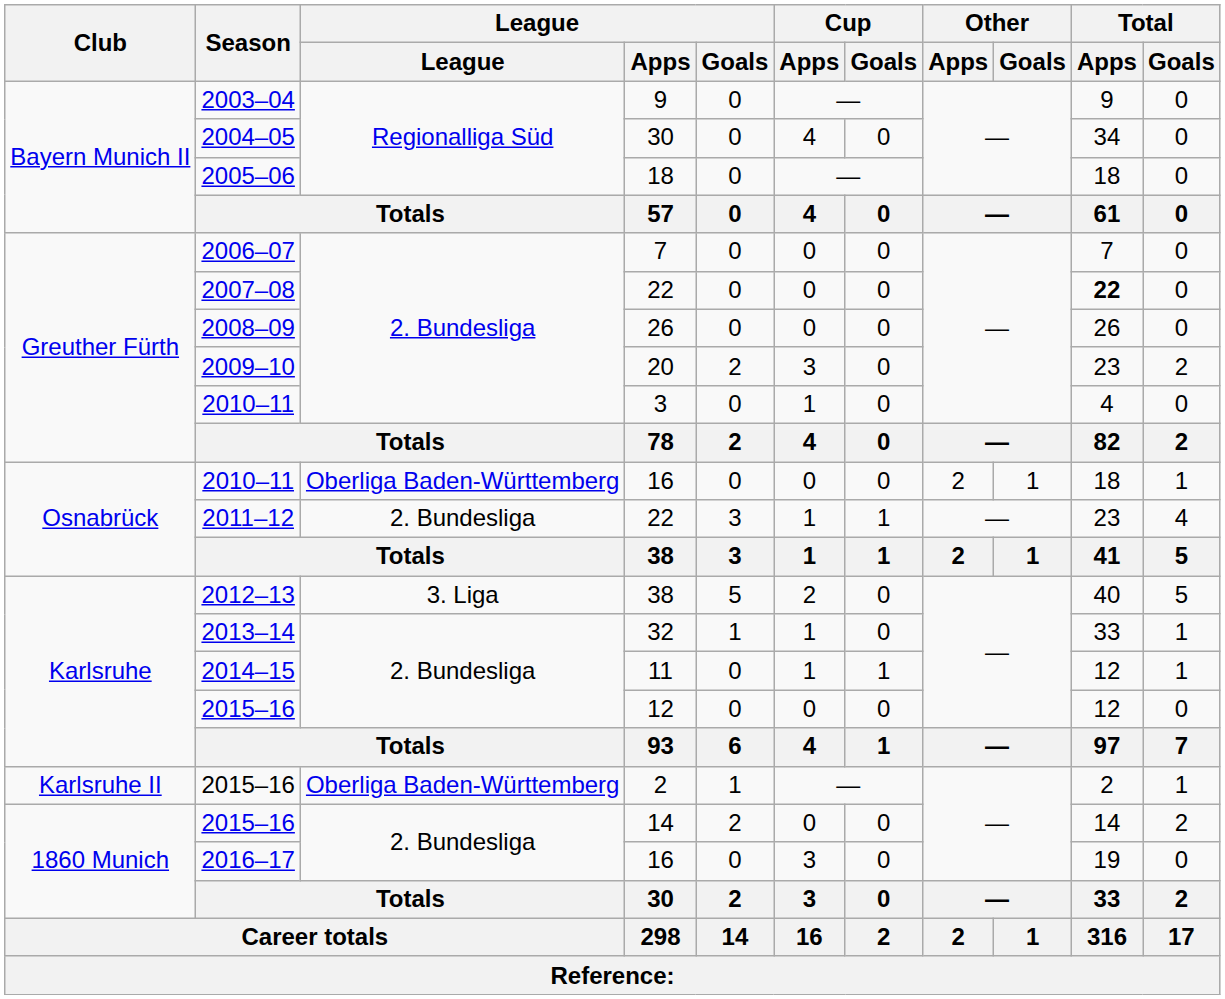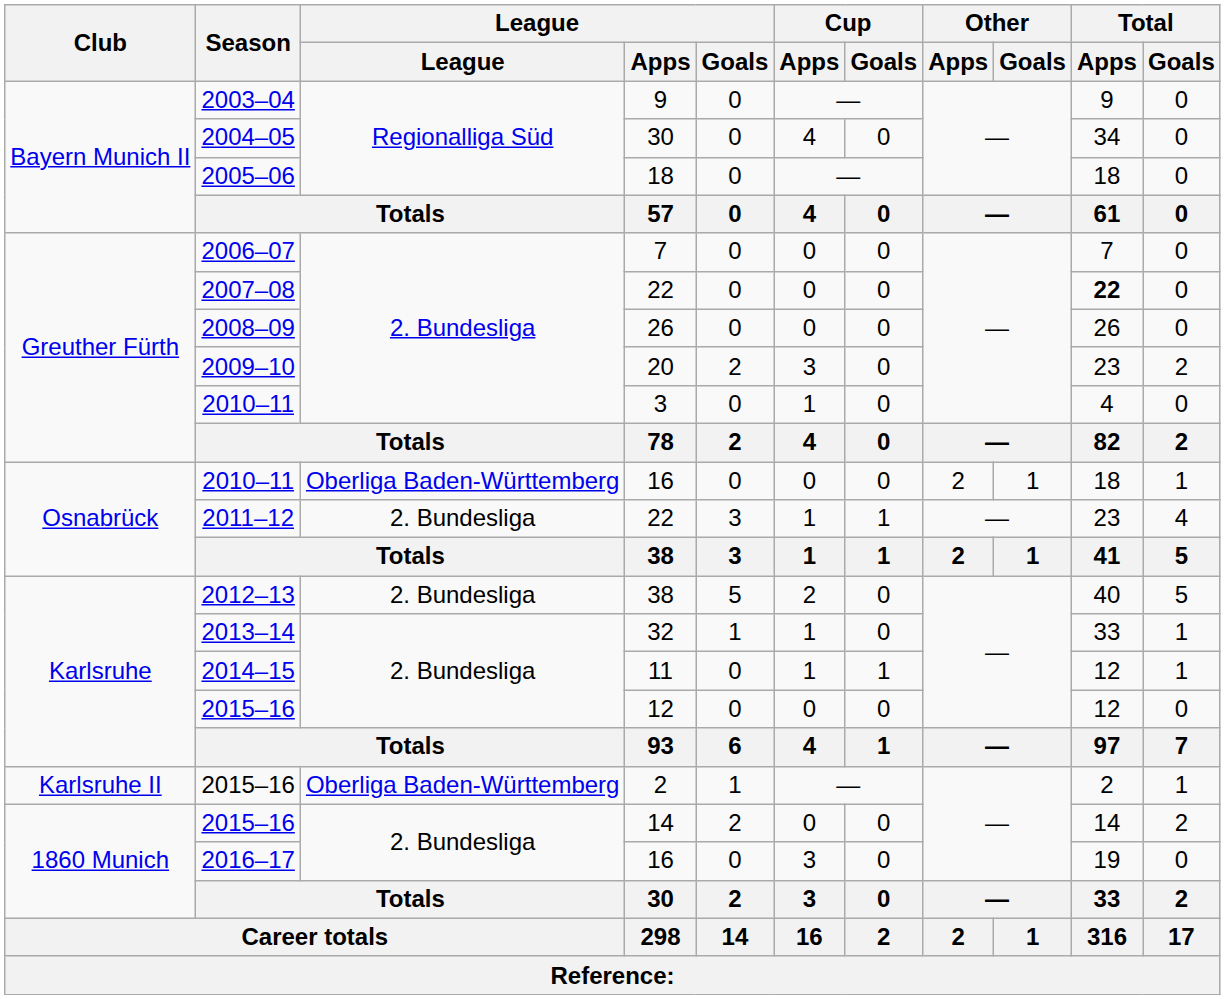(463, 594) 3. Liga -> (463, 594) 2. Bundesliga
